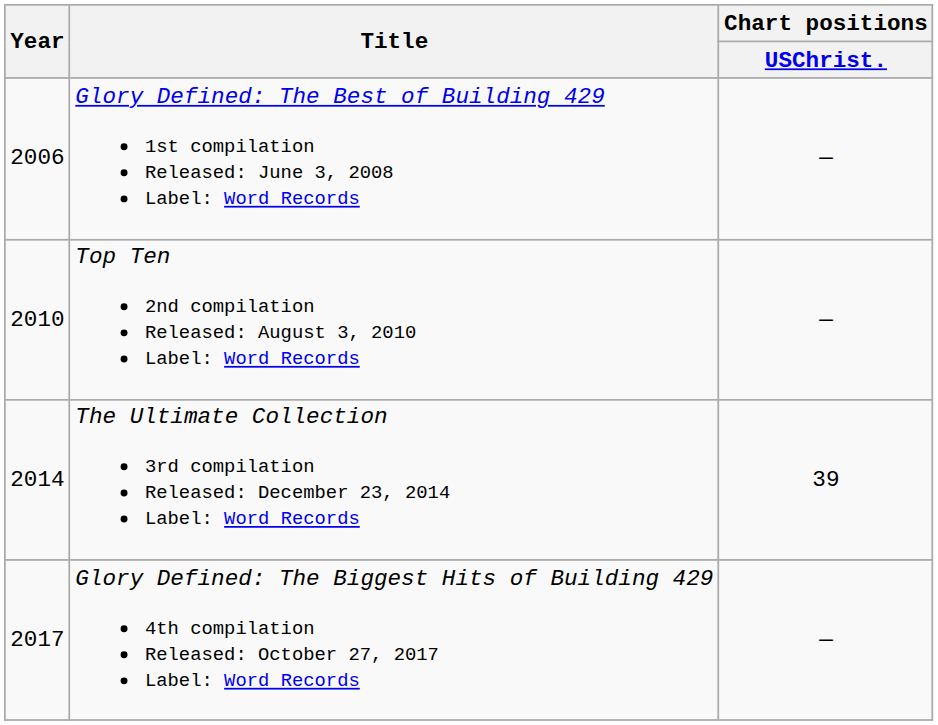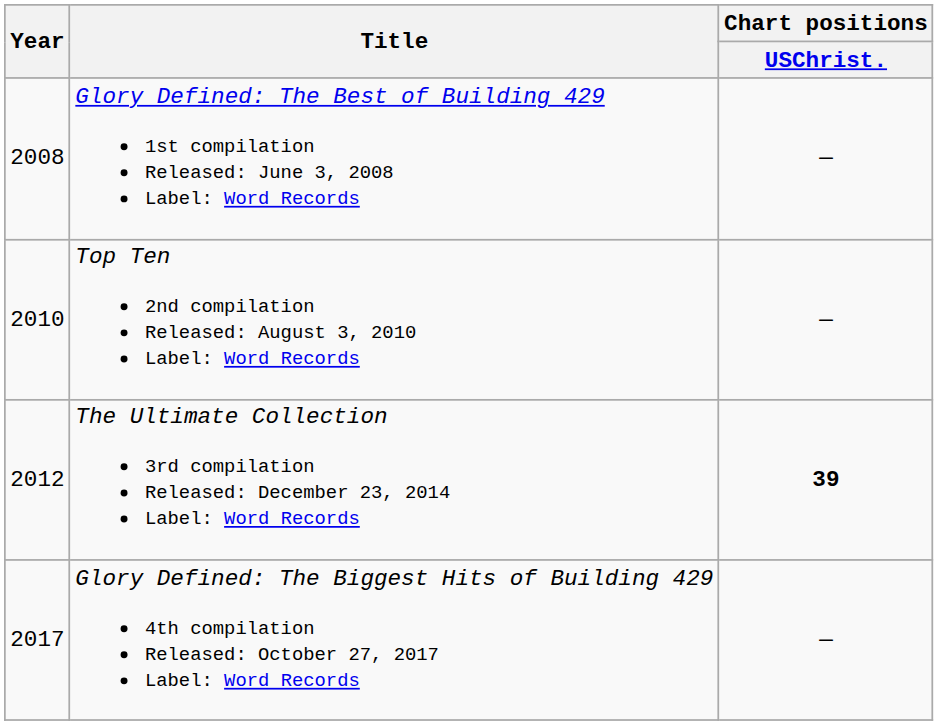(37, 159) 2006 -> (37, 159) 2008
(37, 480) 2014 -> (37, 480) 2012
(826, 480) normal -> (826, 480) bold
